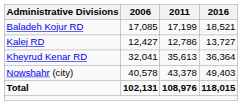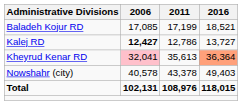(143, 42) normal -> (143, 42) bold
(143, 57) no background -> (143, 57) pink background
(221, 57) no background -> (221, 57) lightsalmon background
